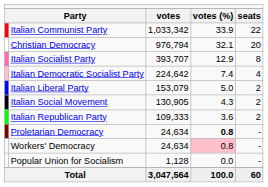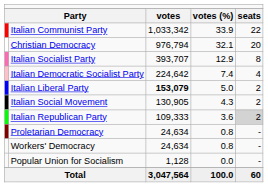(172, 88) normal -> (172, 88) bold
(258, 117) no background -> (258, 117) lightgrey background
(227, 131) bold -> (227, 131) normal
(227, 146) pink background -> (227, 146) no background
